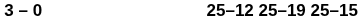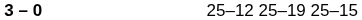(282, 10) bold -> (282, 10) normal
